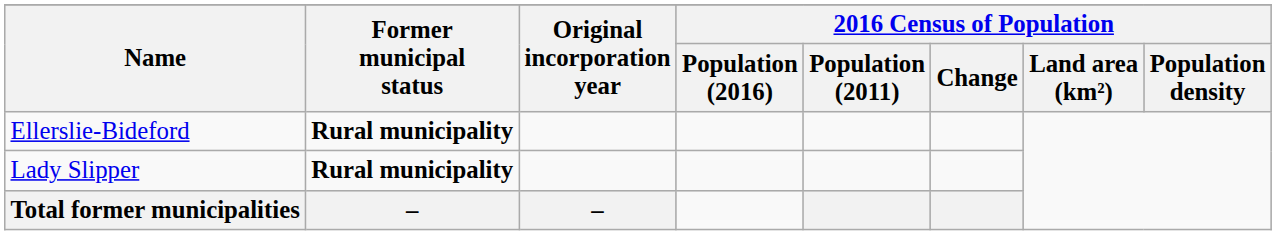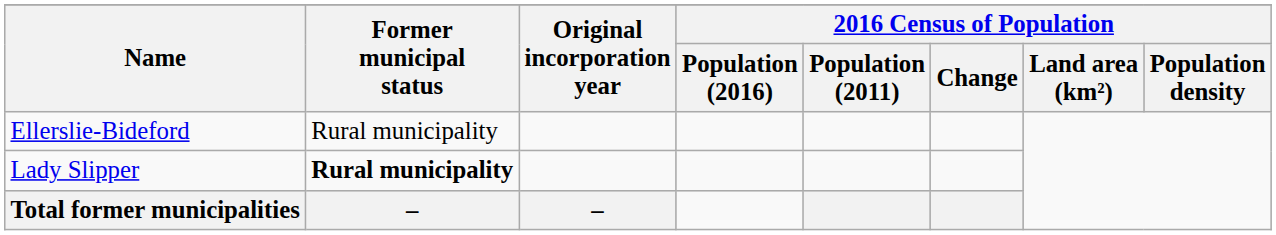(412, 130) bold -> (405, 130) normal
